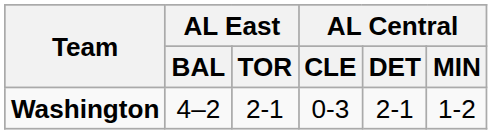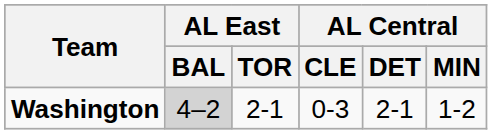(198, 109) no background -> (198, 109) lightgrey background
